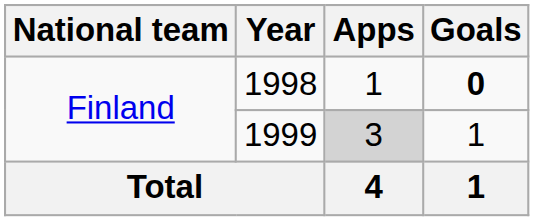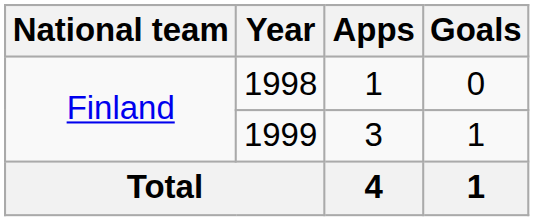(476, 82) bold -> (476, 82) normal
(374, 135) lightgrey background -> (374, 135) no background
